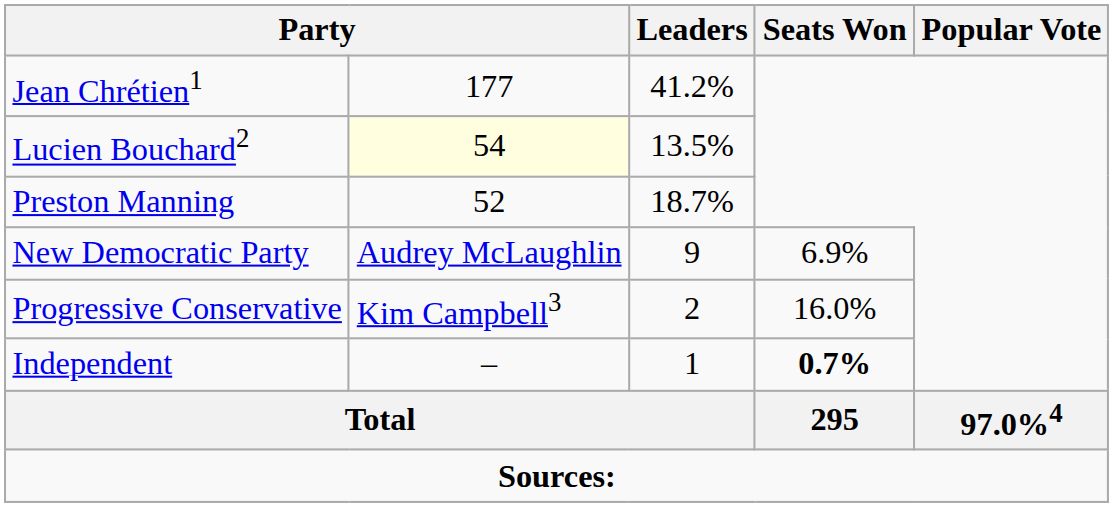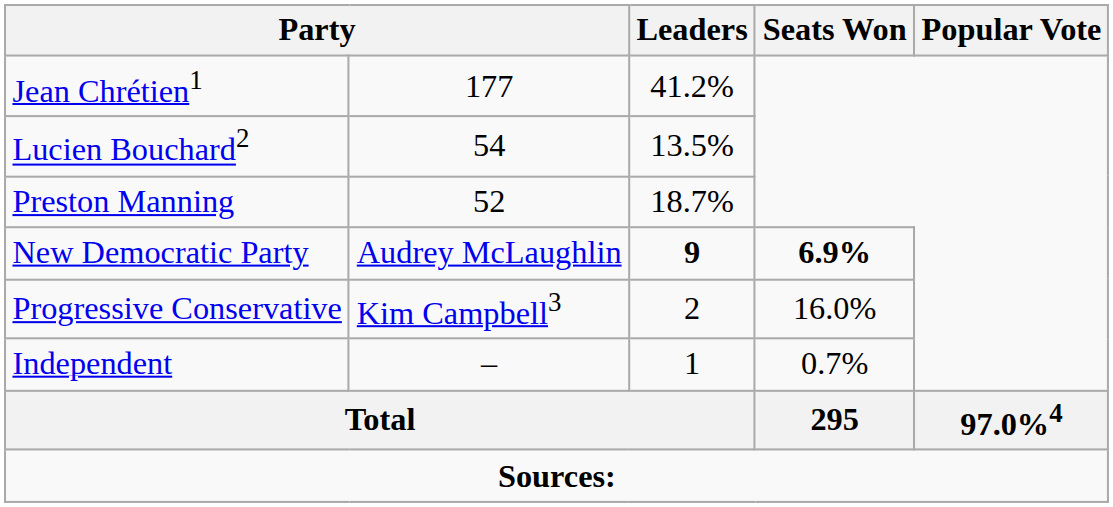(489, 145) lightyellow background -> (489, 145) no background
(692, 252) normal -> (692, 252) bold
(835, 252) normal -> (835, 252) bold
(835, 363) bold -> (835, 363) normal
